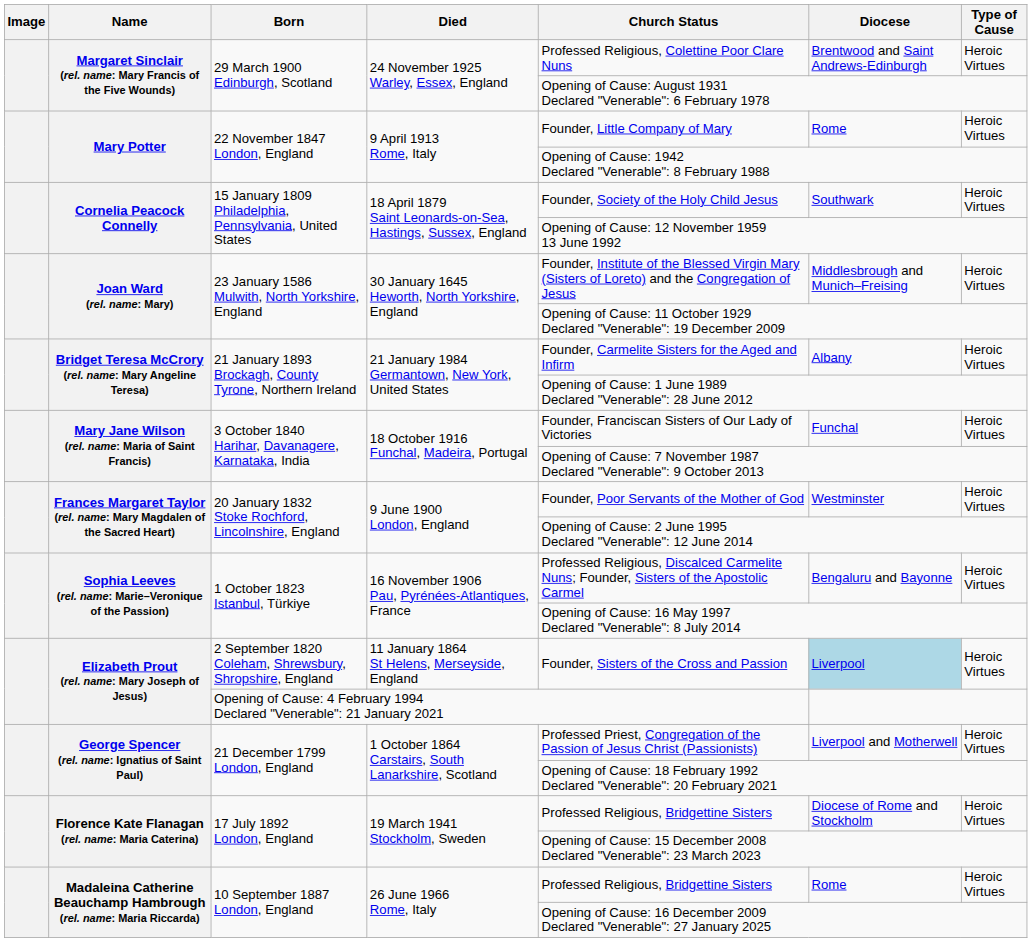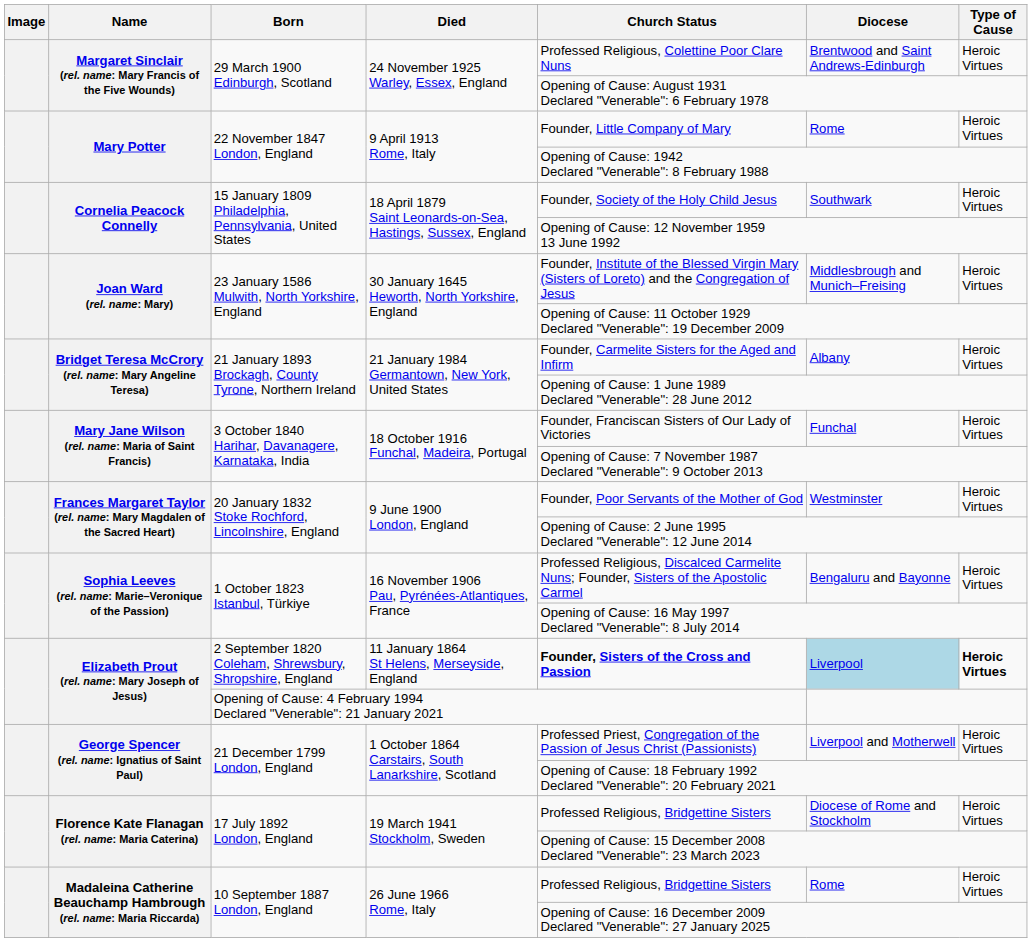(664, 663) normal -> (645, 663) bold
(985, 663) normal -> (984, 663) bold
